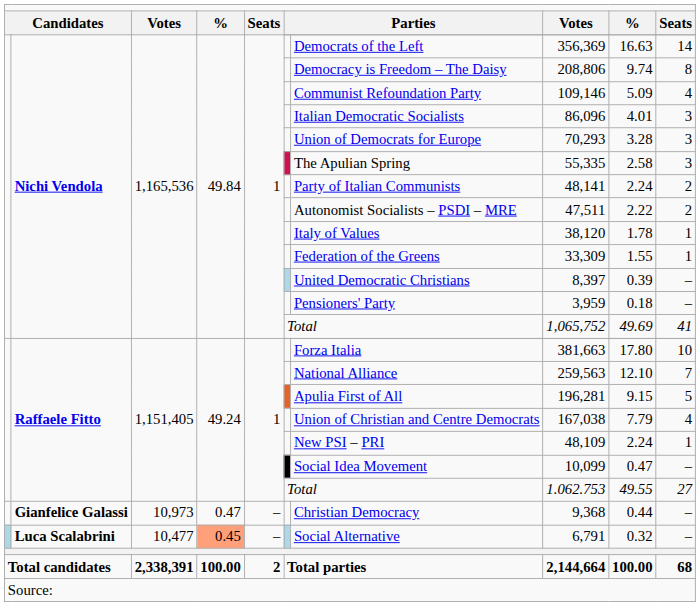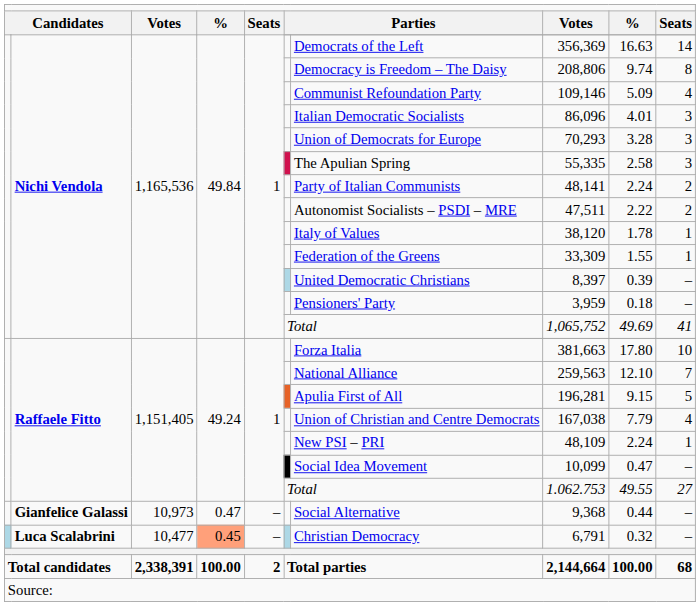(357, 513) Christian Democracy -> (347, 513) Social Alternative
(347, 536) Social Alternative -> (357, 536) Christian Democracy
